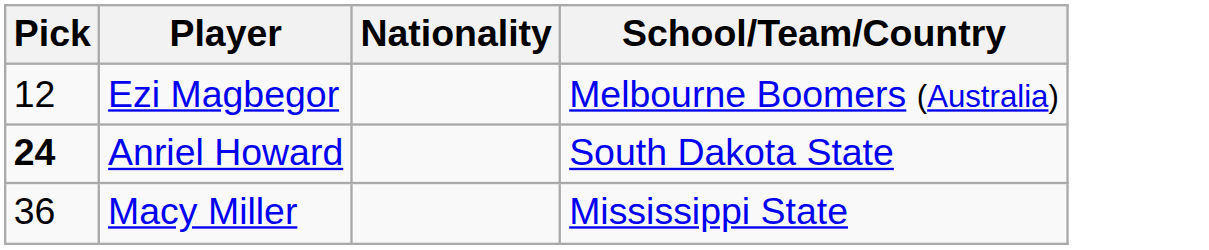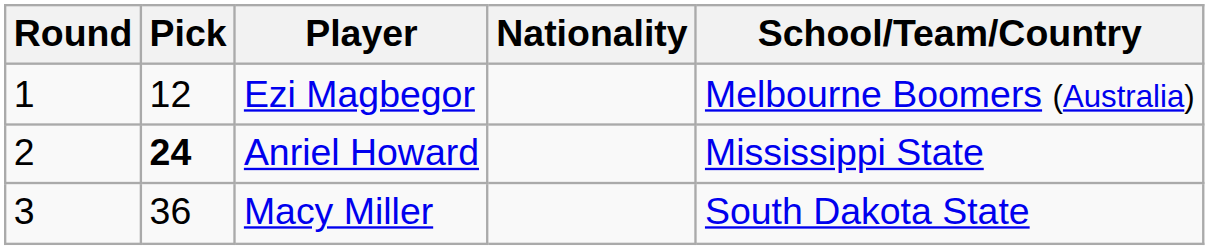+ column: (73, 34)
(732, 152) South Dakota State -> (844, 152) Mississippi State
(709, 212) Mississippi State -> (867, 212) South Dakota State
